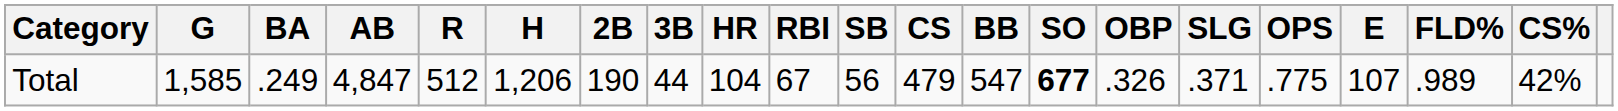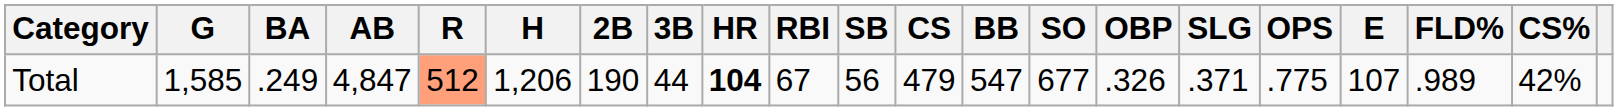(452, 79) no background -> (452, 79) lightsalmon background
(735, 79) normal -> (735, 79) bold
(1064, 79) bold -> (1064, 79) normal
